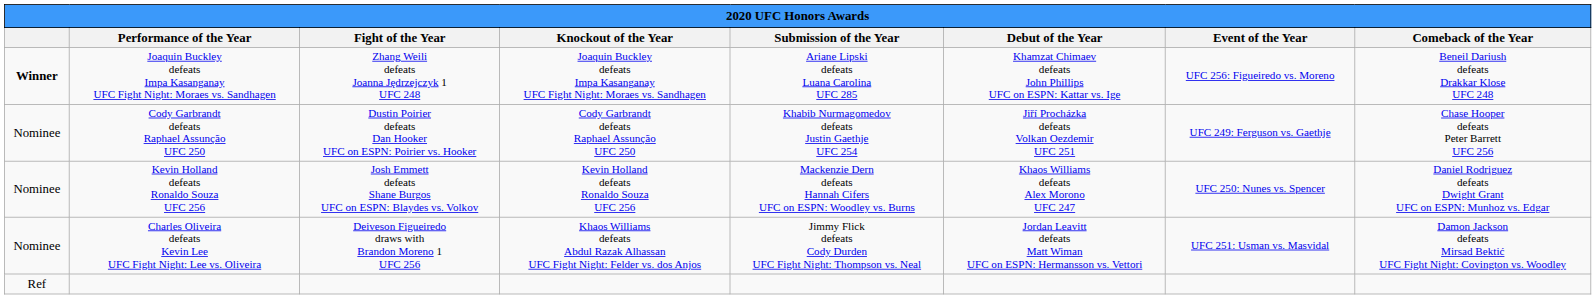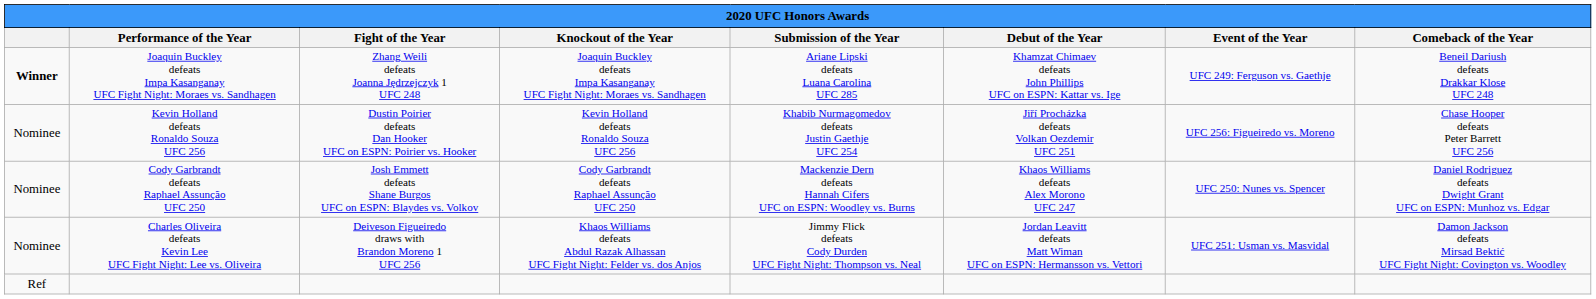(1260, 76) UFC 256: Figueiredo vs. Moreno -> (1260, 76) UFC 249: Ferguson vs. Gaethje
(185, 132) Cody Garbrandt defeats Raphael Assunção UFC 250 -> (185, 132) Kevin Holland defeats Ronaldo Souza UFC 256
(615, 132) Cody Garbrandt defeats Raphael Assunção UFC 250 -> (615, 132) Kevin Holland defeats Ronaldo Souza UFC 256
(1260, 132) UFC 249: Ferguson vs. Gaethje -> (1260, 132) UFC 256: Figueiredo vs. Moreno
(185, 189) Kevin Holland defeats Ronaldo Souza UFC 256 -> (185, 189) Cody Garbrandt defeats Raphael Assunção UFC 250
(615, 189) Kevin Holland defeats Ronaldo Souza UFC 256 -> (615, 189) Cody Garbrandt defeats Raphael Assunção UFC 250
